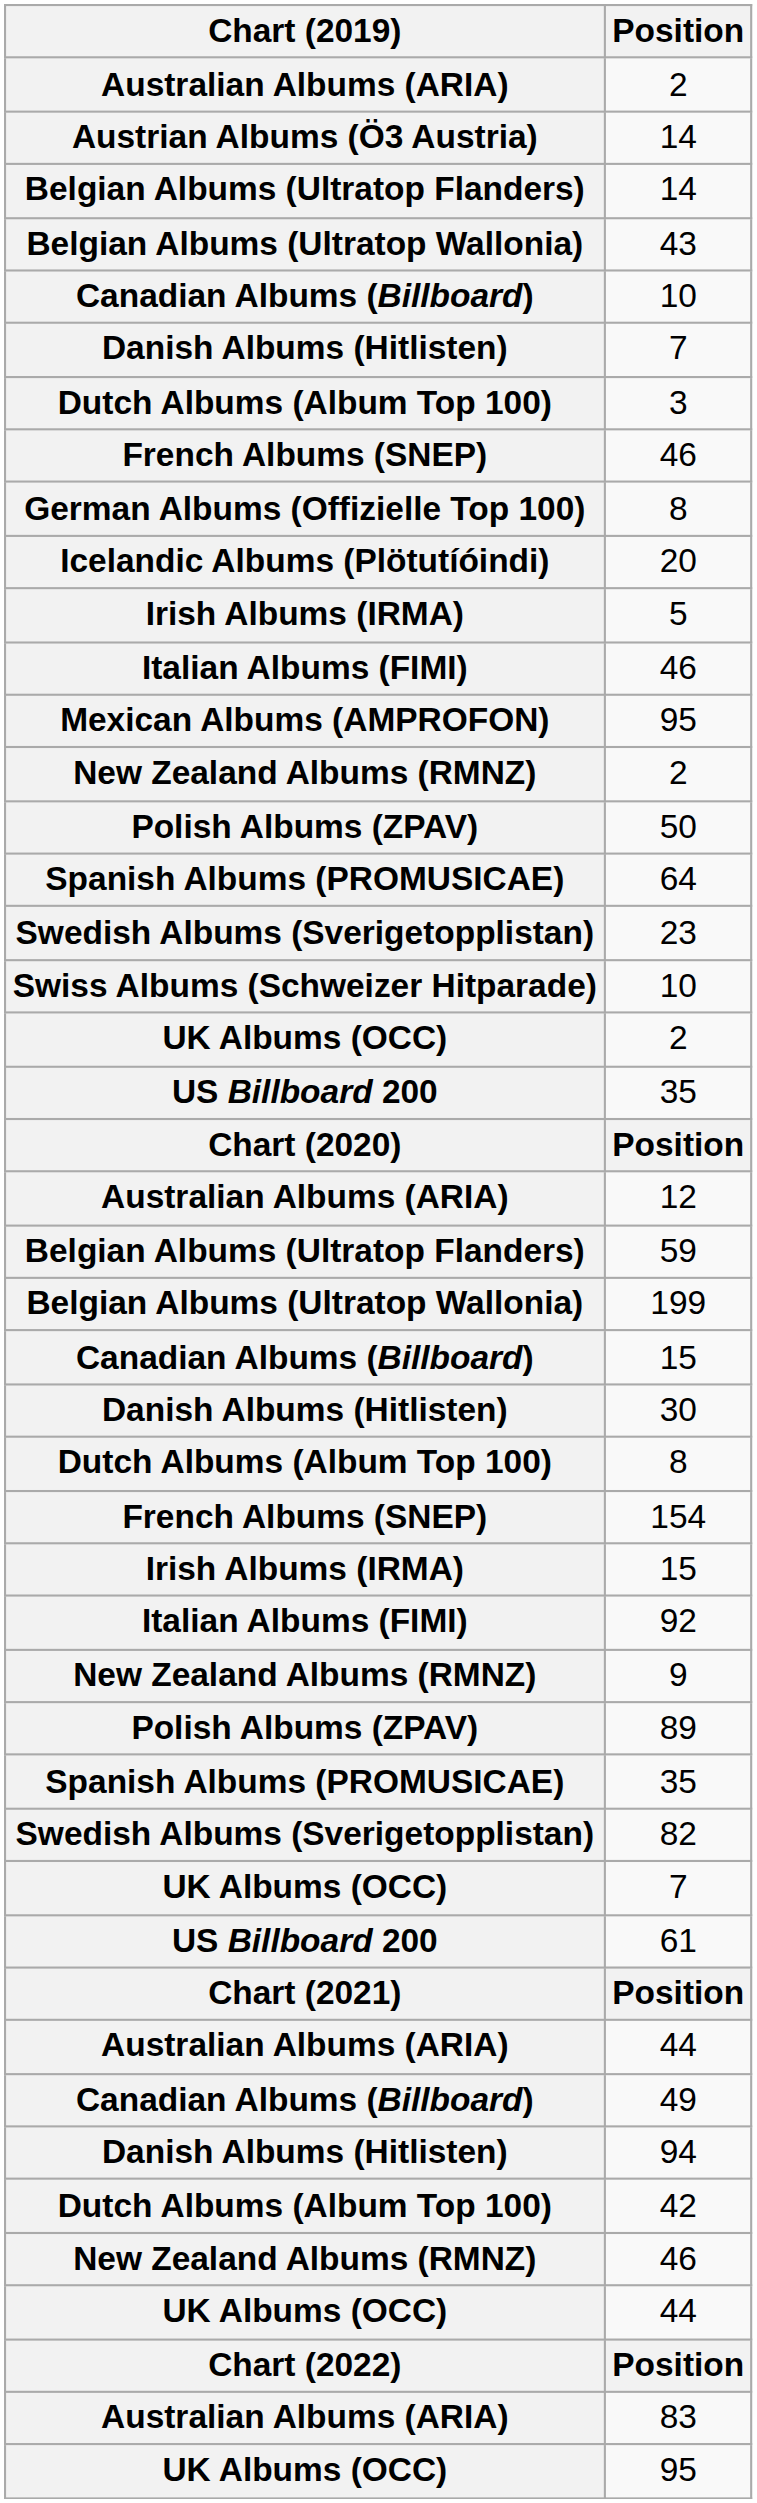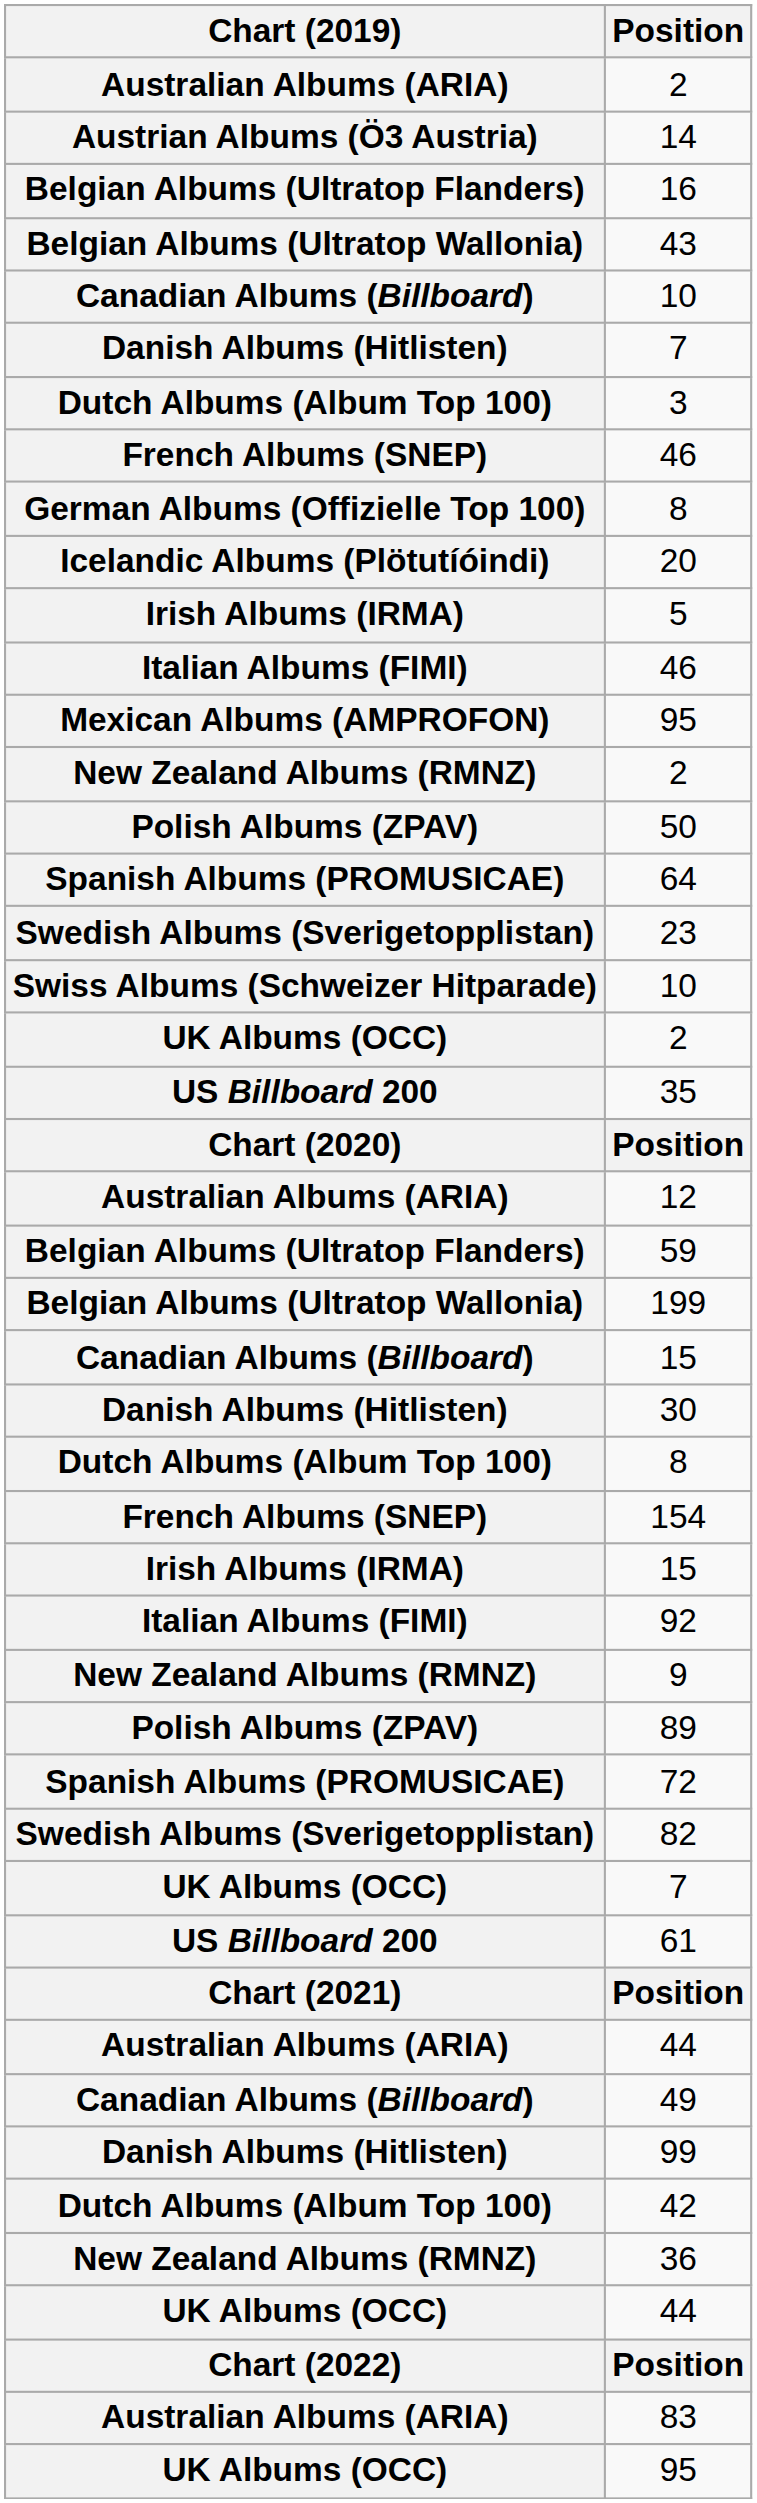(678, 190) 14 -> (678, 190) 16
(678, 1781) 35 -> (678, 1781) 72
(678, 2152) 94 -> (678, 2152) 99
(678, 2258) 46 -> (678, 2258) 36
